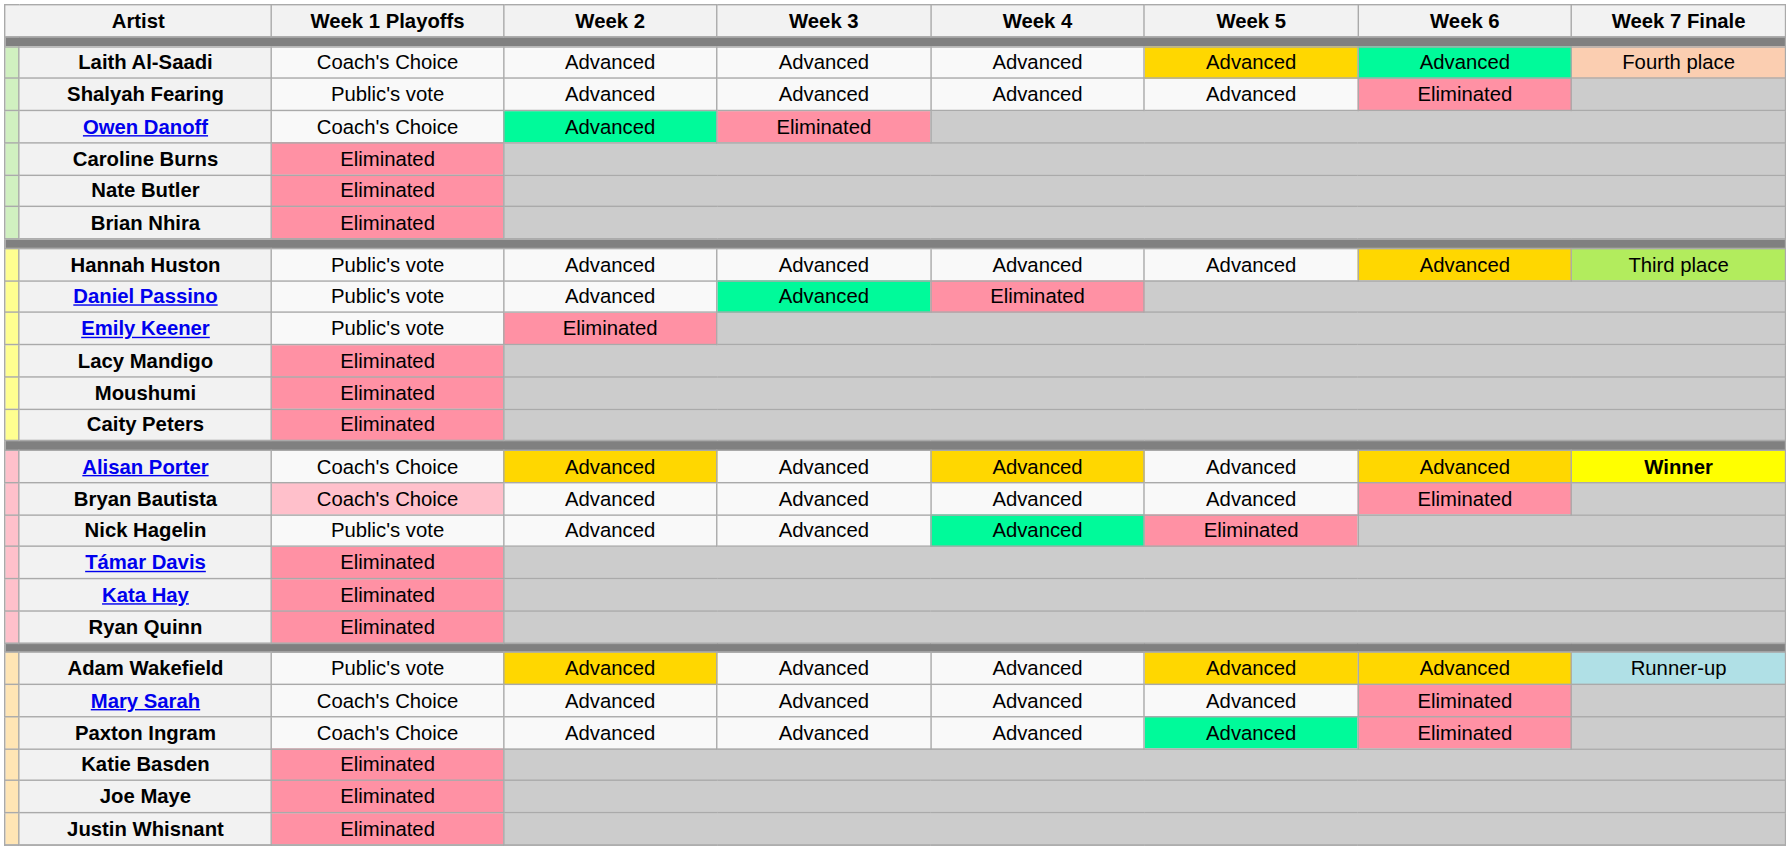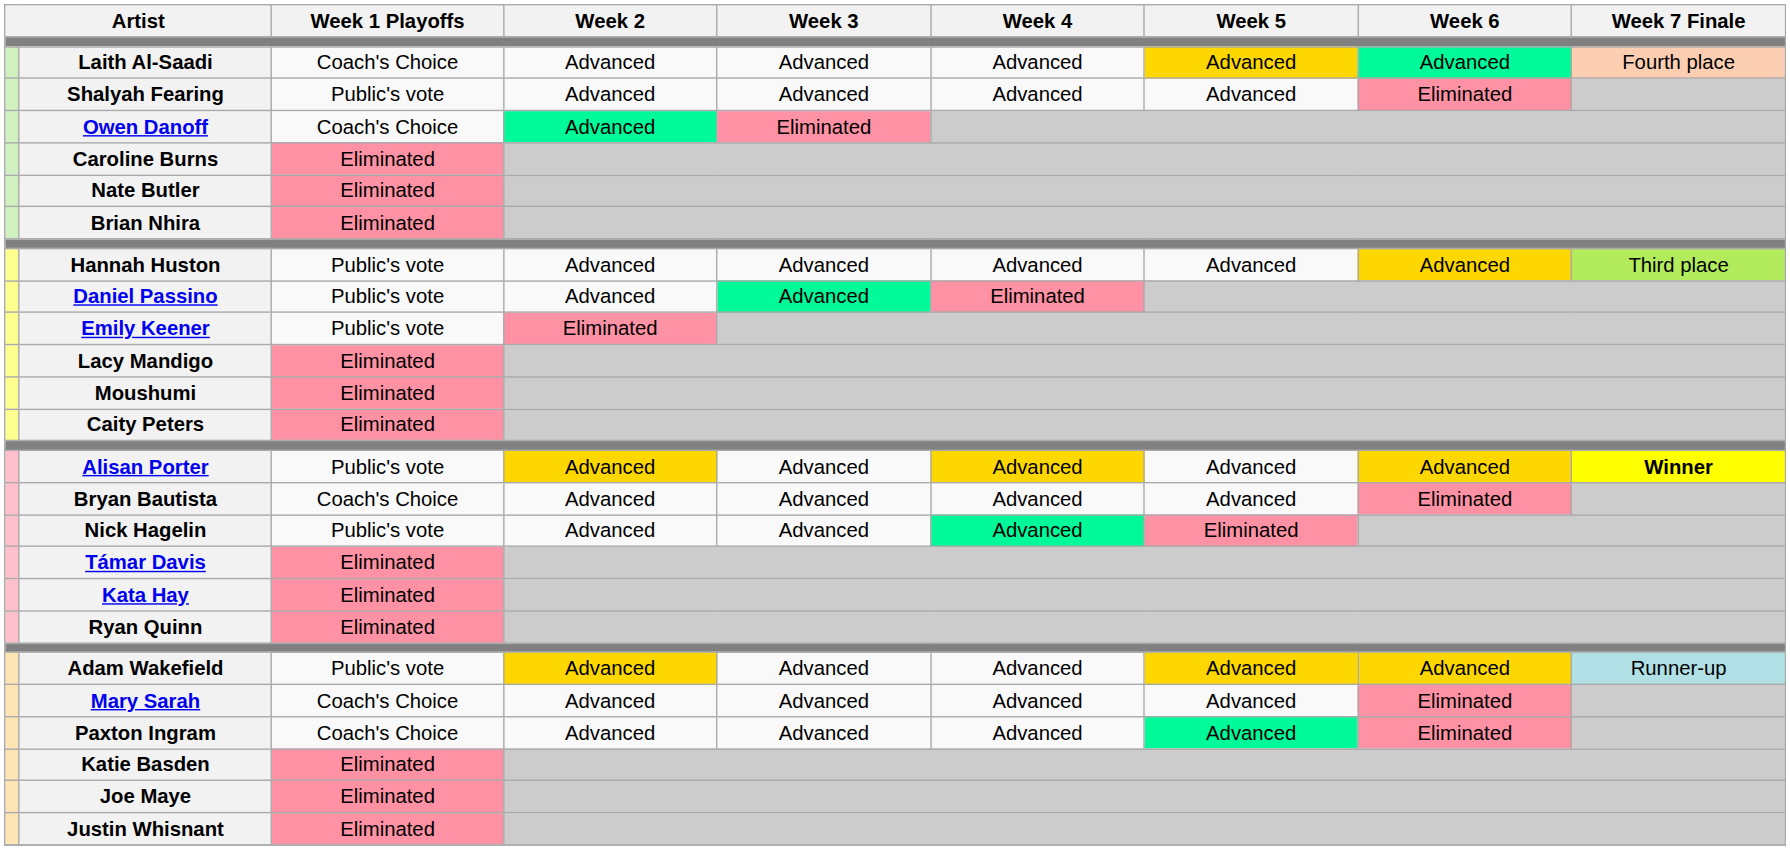(388, 467) Coach's Choice -> (388, 467) Public's vote
(388, 499) pink background -> (388, 499) no background
